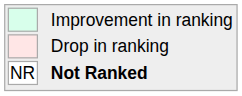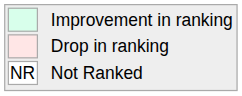(99, 73) bold -> (97, 73) normal
